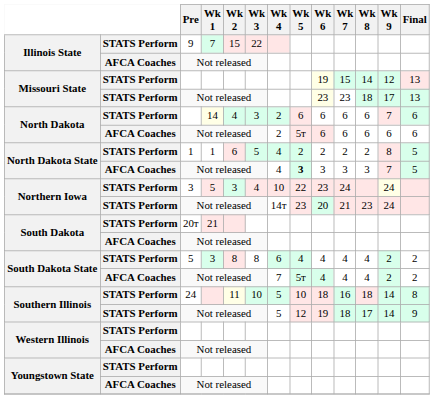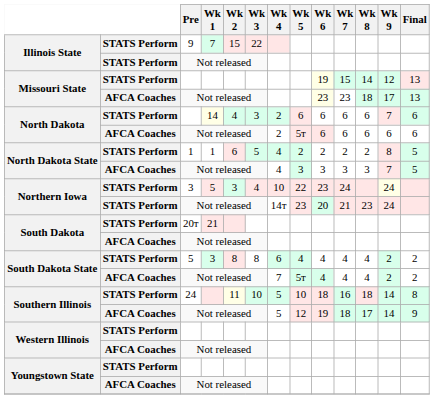(140, 61) AFCA Coaches -> (140, 61) STATS Perform
(140, 97) STATS Perform -> (140, 97) AFCA Coaches
(301, 169) bold -> (301, 169) normal
(140, 313) STATS Perform -> (140, 313) AFCA Coaches
